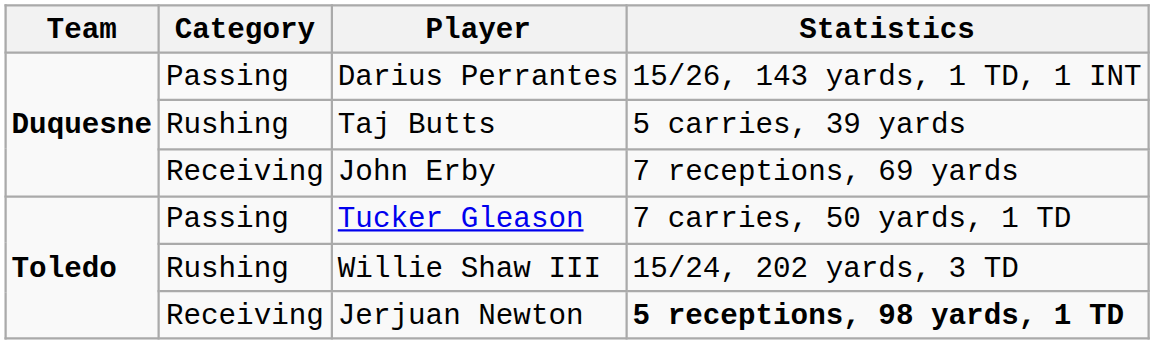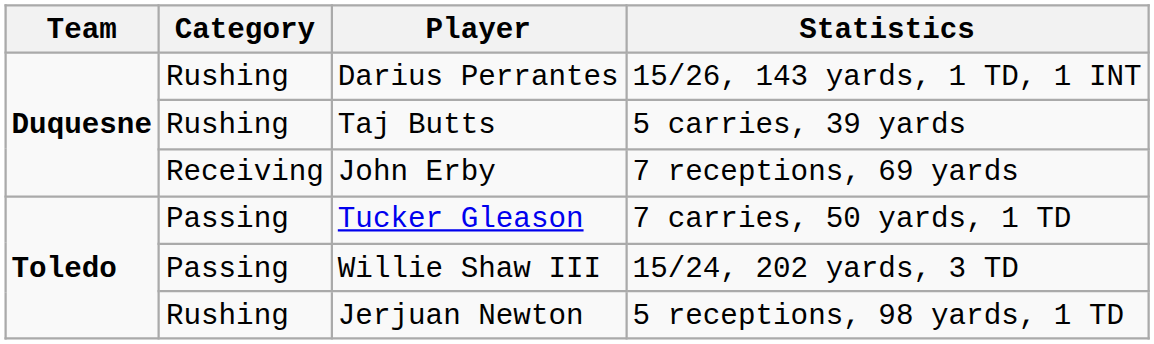(227, 77) Passing -> (227, 77) Rushing
(227, 268) Rushing -> (227, 268) Passing
(245, 315) Receiving -> (227, 315) Rushing
(878, 315) bold -> (878, 315) normal
